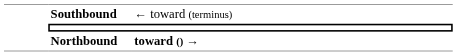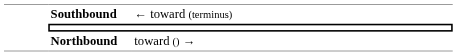(167, 41) bold -> (165, 41) normal
